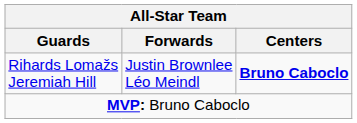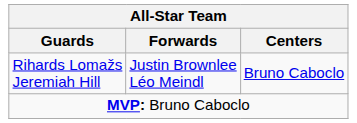(294, 73) bold -> (294, 73) normal
